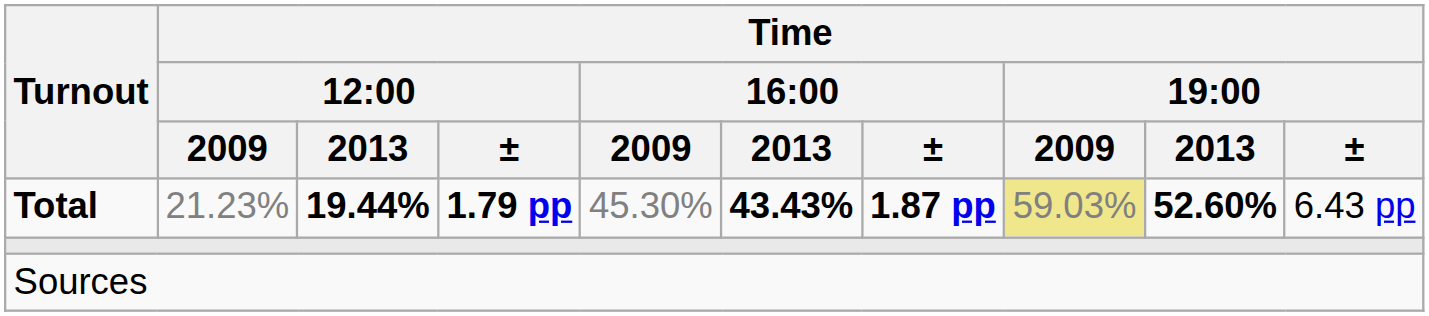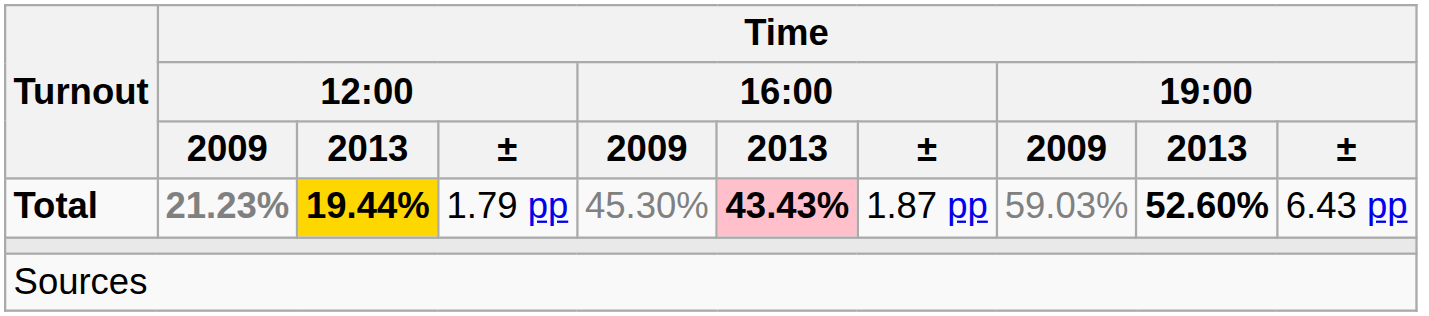(227, 206) normal -> (227, 206) bold
(368, 206) no background -> (368, 206) gold background
(509, 206) bold -> (507, 206) normal
(791, 206) no background -> (787, 206) pink background
(933, 206) bold -> (927, 206) normal
(1075, 206) khaki background -> (1067, 206) no background
